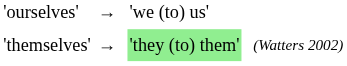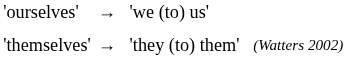(185, 44) lightgreen background -> (185, 44) no background
